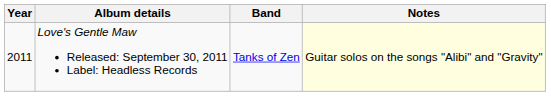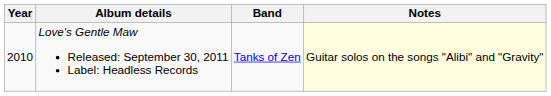(20, 57) 2011 -> (20, 57) 2010
